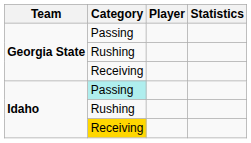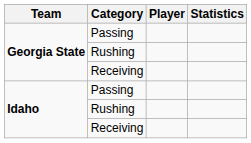(112, 90) paleturquoise background -> (112, 90) no background
(117, 128) gold background -> (117, 128) no background
